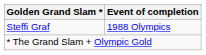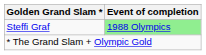(139, 27) no background -> (139, 27) lightgreen background
